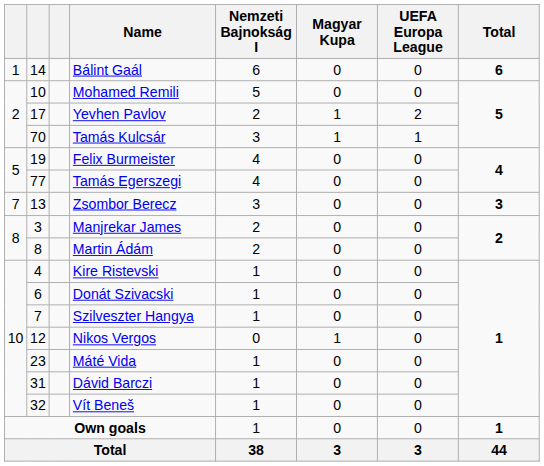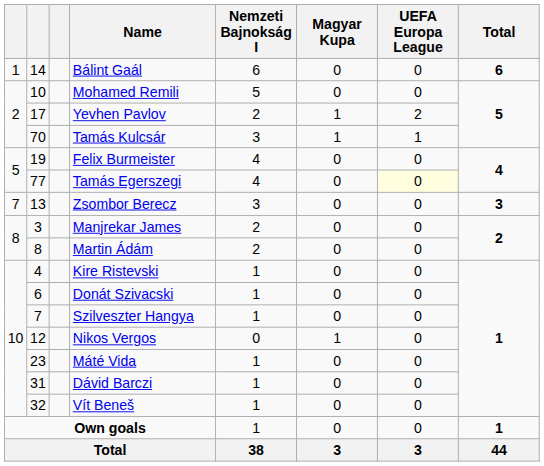(418, 182) no background -> (418, 182) lightyellow background
